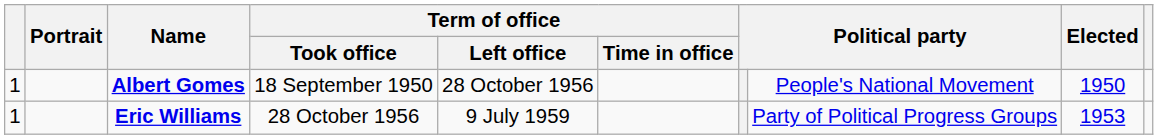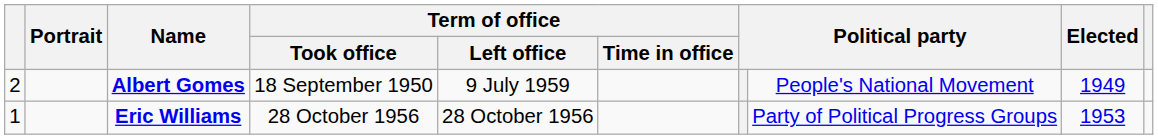(15, 85) 1 -> (15, 85) 2
(518, 85) 28 October 1956 -> (518, 85) 9 July 1959
(1103, 85) 1950 -> (1103, 85) 1949
(518, 117) 9 July 1959 -> (518, 117) 28 October 1956
